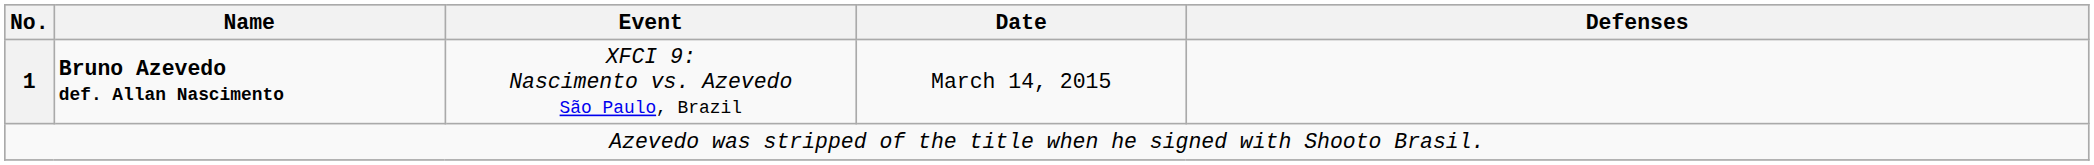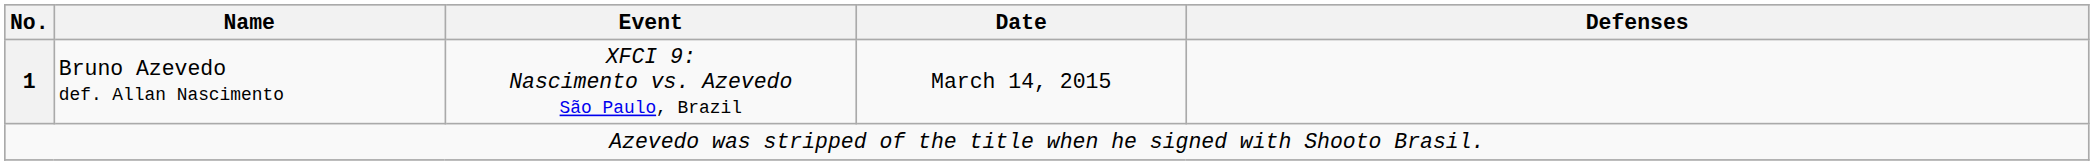(171, 82) bold -> (171, 81) normal
